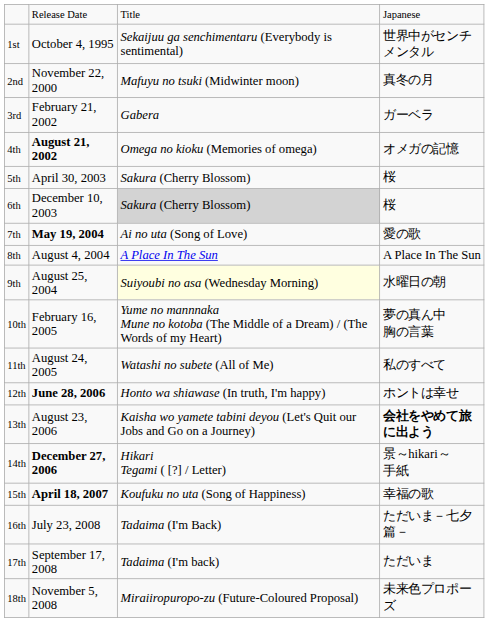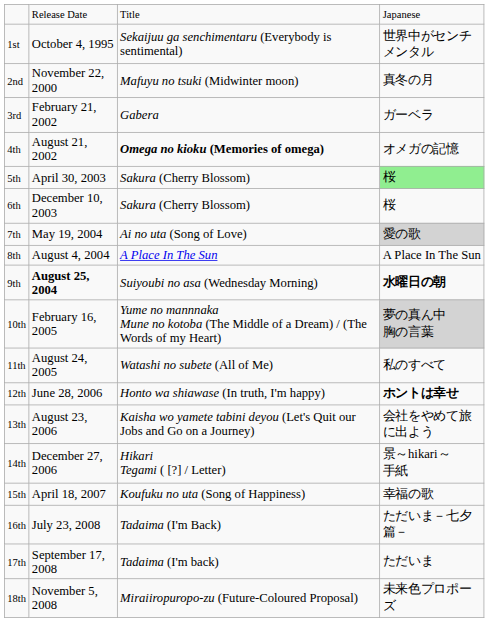(61, 149) bold -> (60, 149) normal
(219, 149) normal -> (222, 149) bold
(389, 177) no background -> (389, 177) lightgreen background
(185, 205) lightgrey background -> (185, 205) no background
(68, 234) bold -> (67, 234) normal
(402, 233) no background -> (402, 233) lightgrey background
(60, 282) normal -> (61, 282) bold
(219, 282) lightyellow background -> (219, 282) no background
(414, 282) normal -> (414, 282) bold
(414, 323) no background -> (414, 323) lightgrey background
(69, 393) bold -> (67, 393) normal
(421, 393) normal -> (421, 393) bold
(427, 424) bold -> (427, 424) normal
(69, 463) bold -> (67, 463) normal
(70, 494) bold -> (69, 494) normal
